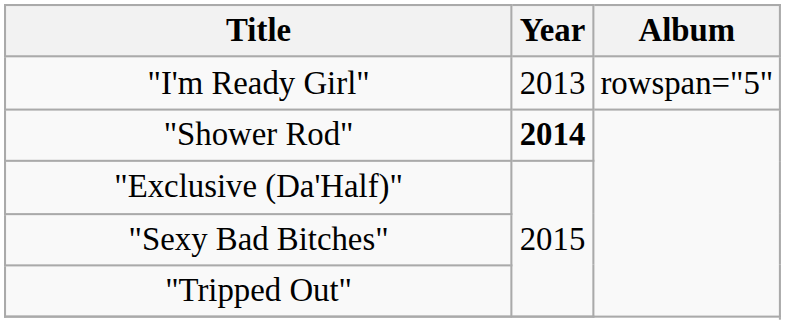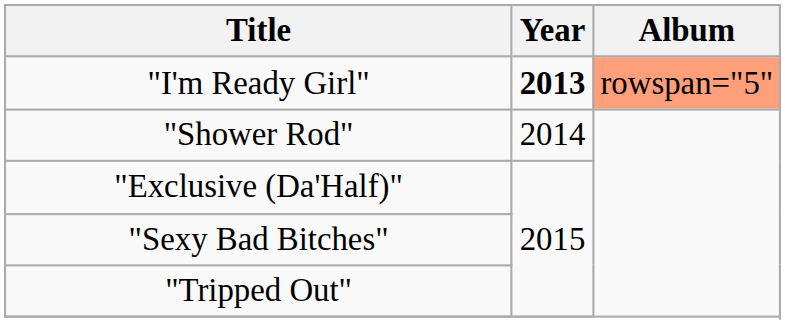(553, 82) normal -> (553, 82) bold
(687, 82) no background -> (687, 82) lightsalmon background
(553, 134) bold -> (553, 134) normal
